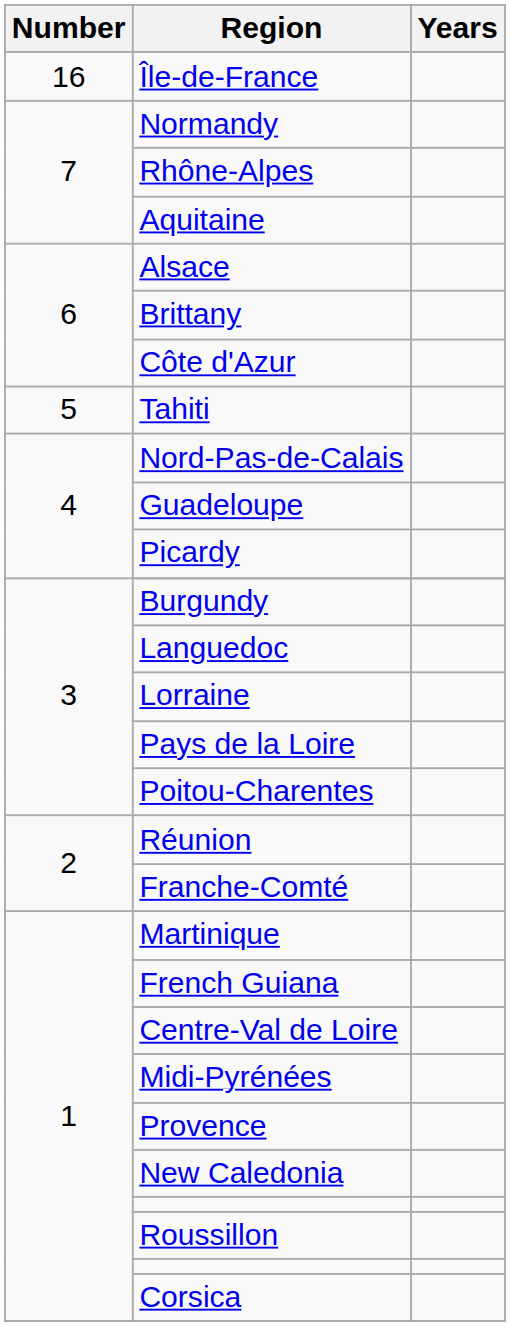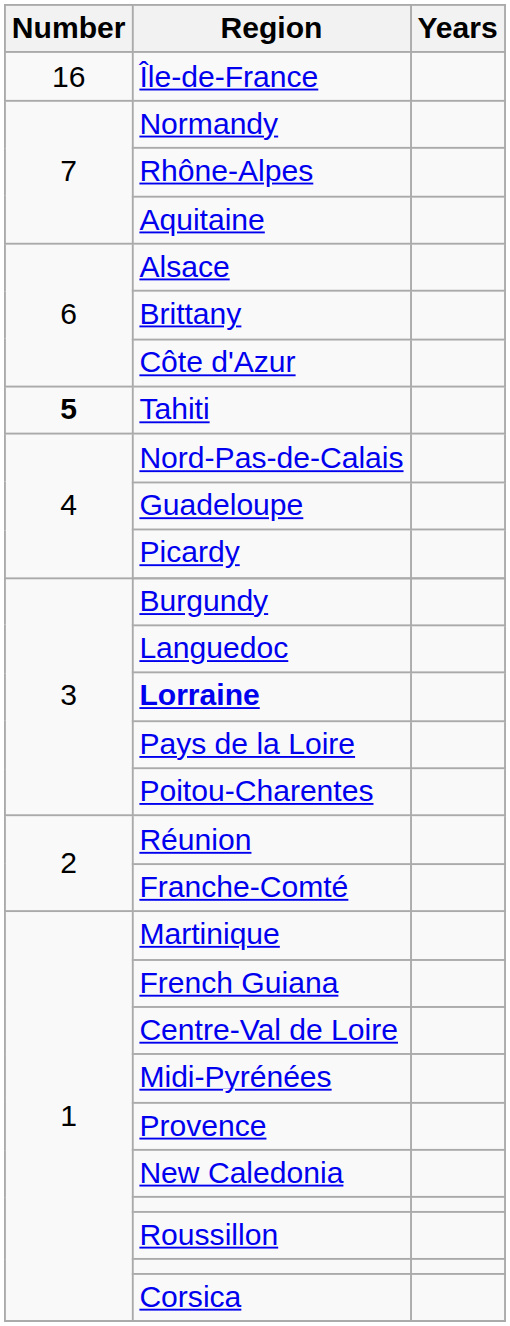(69, 409) normal -> (69, 409) bold
(195, 696) normal -> (200, 696) bold
